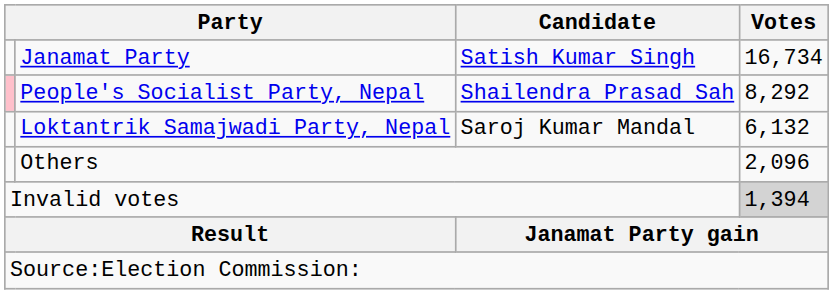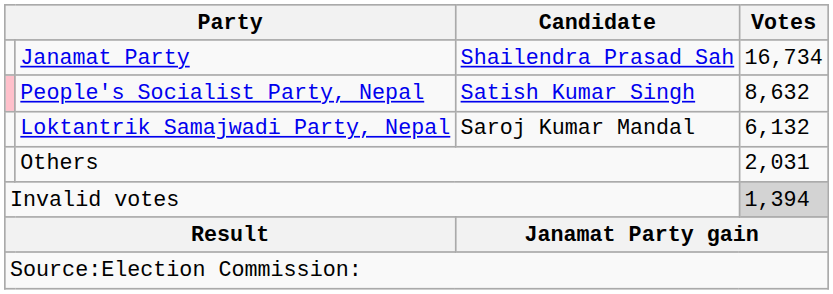(578, 58) Satish Kumar Singh -> (597, 58) Shailendra Prasad Sah
(597, 93) Shailendra Prasad Sah -> (578, 93) Satish Kumar Singh
(777, 93) 8,292 -> (777, 93) 8,632
(777, 164) 2,096 -> (777, 164) 2,031
